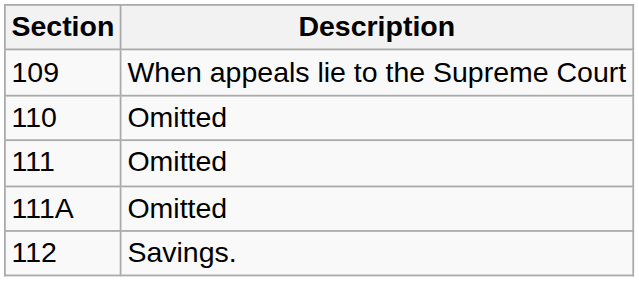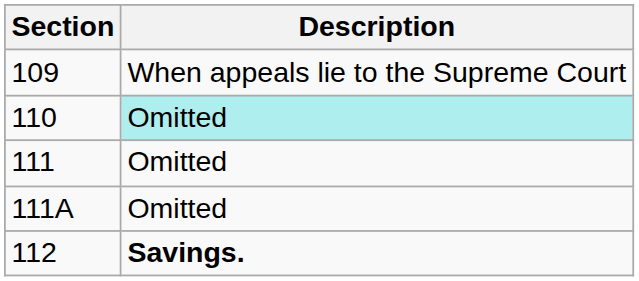(177, 117) no background -> (177, 117) paleturquoise background
(182, 252) normal -> (186, 252) bold
